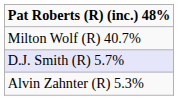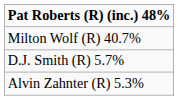(66, 60) lavender background -> (66, 60) no background
